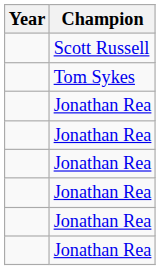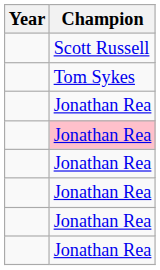(103, 134) no background -> (103, 134) pink background
